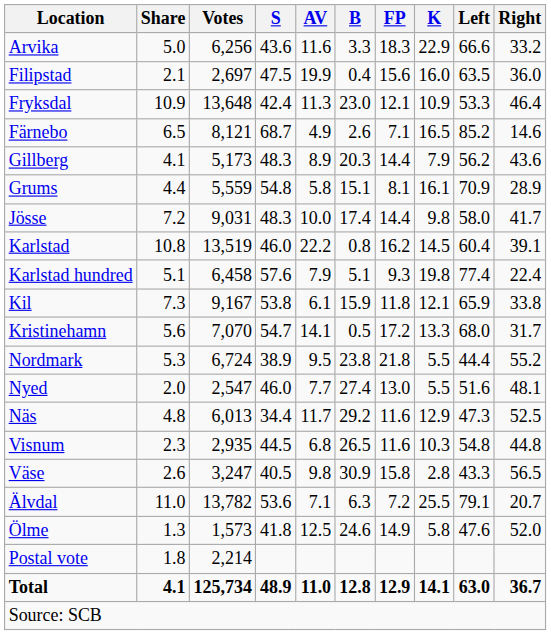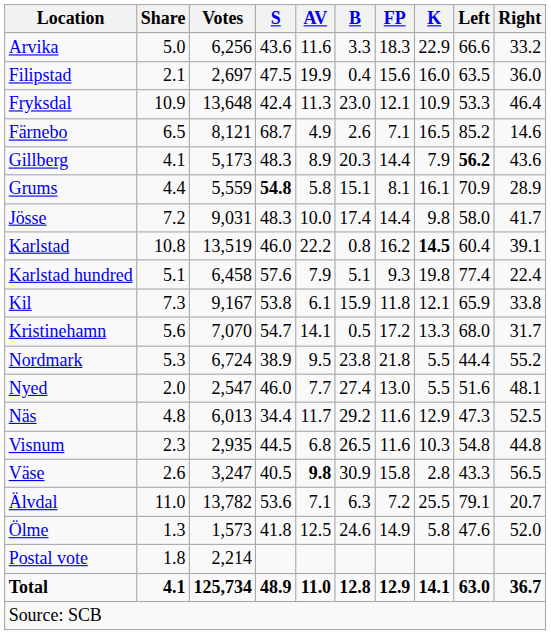(474, 160) normal -> (474, 160) bold
(276, 189) normal -> (276, 189) bold
(434, 246) normal -> (434, 246) bold
(320, 473) normal -> (320, 473) bold
